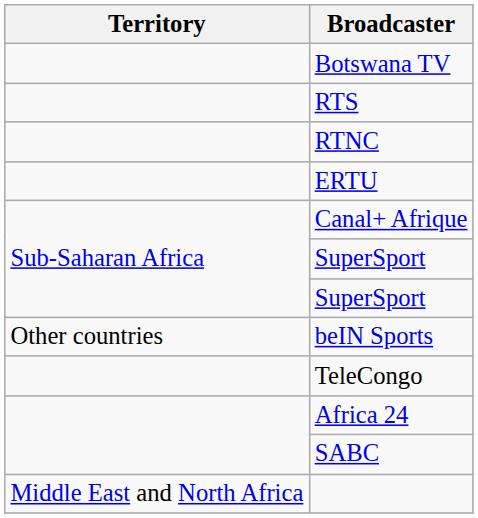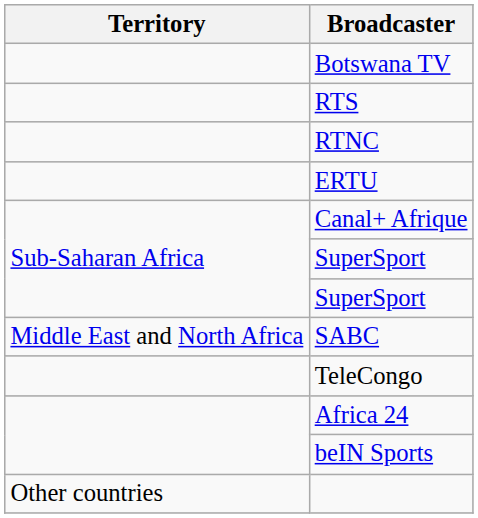(87, 336) Other countries -> (157, 336) Middle East and North Africa
(374, 336) beIN Sports -> (347, 336) SABC
(347, 453) SABC -> (374, 453) beIN Sports
(157, 492) Middle East and North Africa -> (87, 492) Other countries
